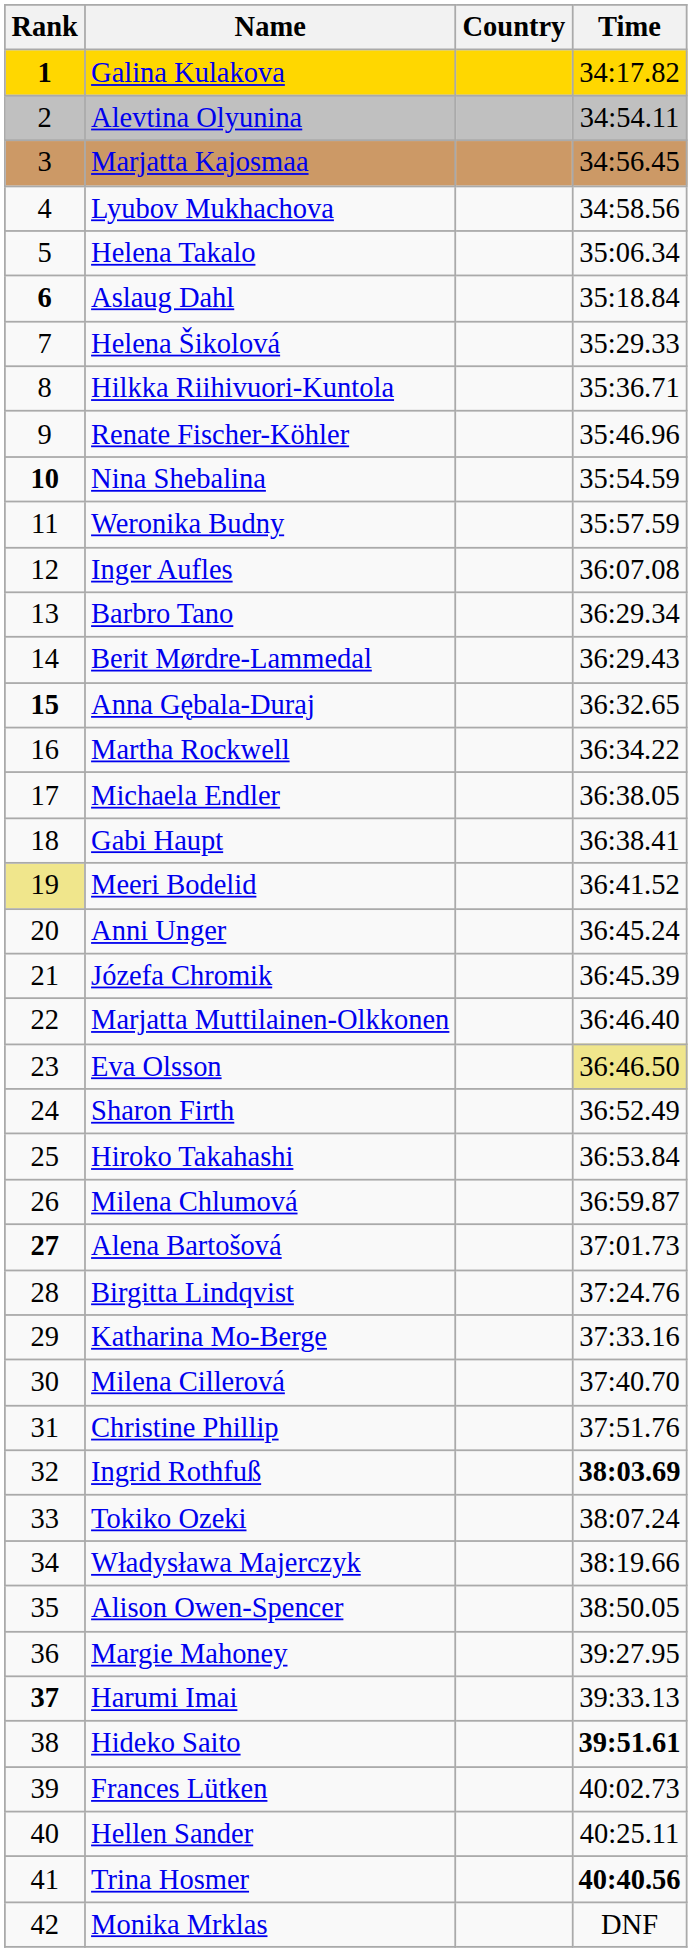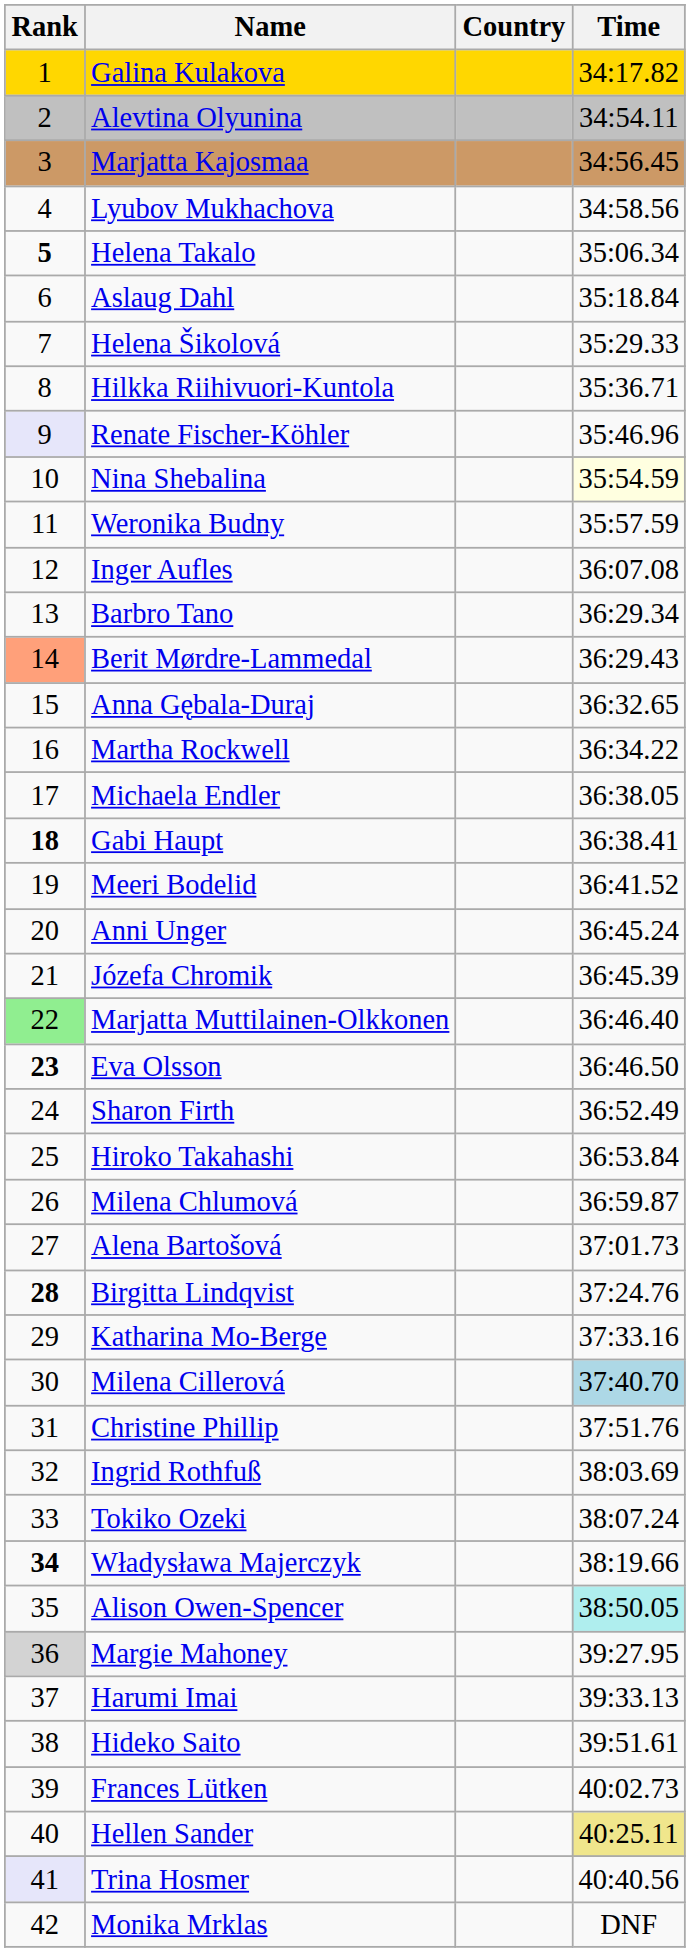(45, 72) bold -> (45, 72) normal
(45, 252) normal -> (45, 252) bold
(45, 298) bold -> (45, 298) normal
(45, 433) no background -> (45, 433) lavender background
(45, 478) bold -> (45, 478) normal
(629, 478) no background -> (629, 478) lightyellow background
(45, 659) no background -> (45, 659) lightsalmon background
(45, 704) bold -> (45, 704) normal
(45, 840) normal -> (45, 840) bold
(45, 885) khaki background -> (45, 885) no background
(45, 1020) no background -> (45, 1020) lightgreen background
(45, 1065) normal -> (45, 1065) bold
(629, 1065) khaki background -> (629, 1065) no background
(45, 1246) bold -> (45, 1246) normal
(45, 1291) normal -> (45, 1291) bold
(629, 1382) no background -> (629, 1382) lightblue background
(629, 1472) bold -> (629, 1472) normal
(45, 1562) normal -> (45, 1562) bold
(629, 1607) no background -> (629, 1607) paleturquoise background
(45, 1653) no background -> (45, 1653) lightgrey background
(45, 1698) bold -> (45, 1698) normal
(629, 1743) bold -> (629, 1743) normal
(629, 1833) no background -> (629, 1833) khaki background
(45, 1878) no background -> (45, 1878) lavender background
(629, 1878) bold -> (629, 1878) normal
